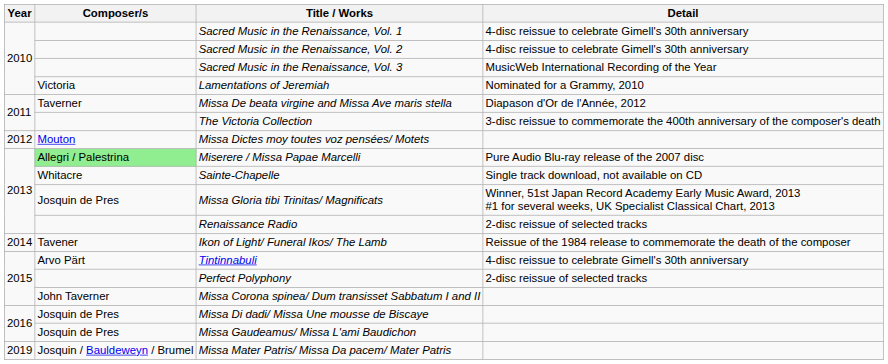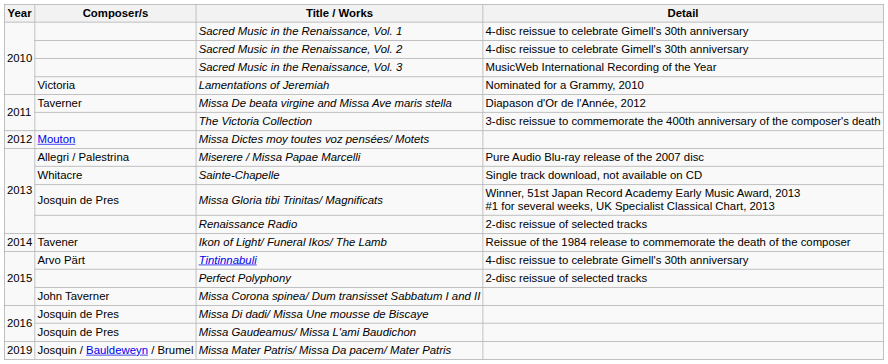(83, 157) lightgreen background -> (83, 157) no background
